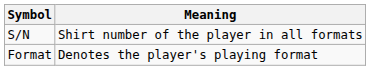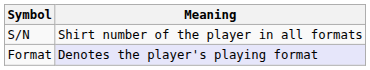(188, 55) no background -> (188, 55) lavender background
